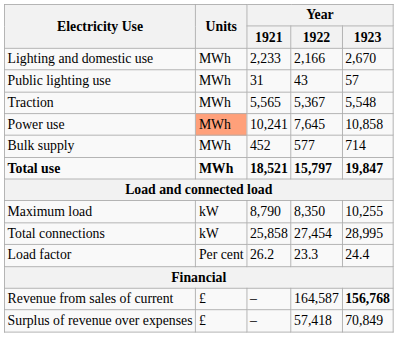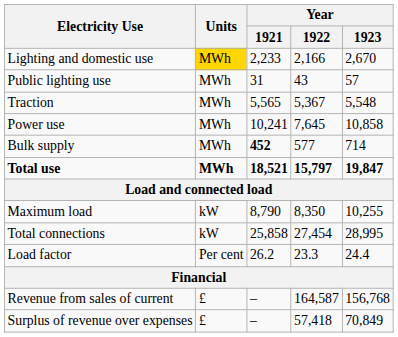(215, 59) no background -> (215, 59) gold background
(215, 124) lightsalmon background -> (215, 124) no background
(260, 146) normal -> (260, 146) bold
(368, 299) bold -> (368, 299) normal
